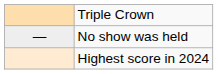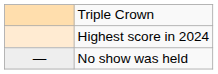rows swapped: (143, 58) <-> (133, 36)
